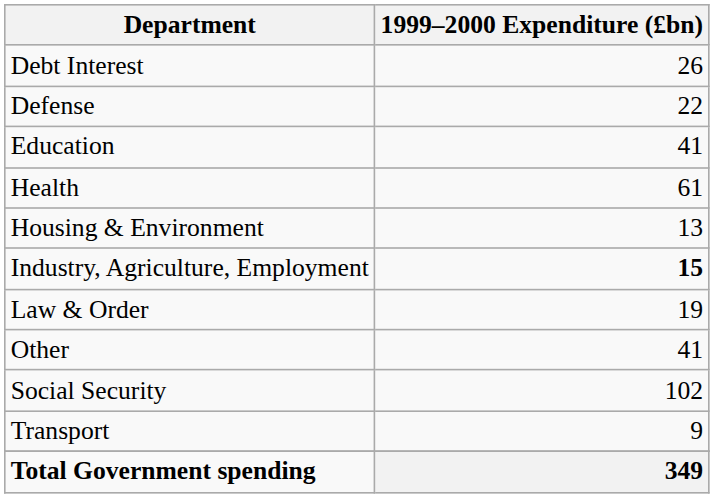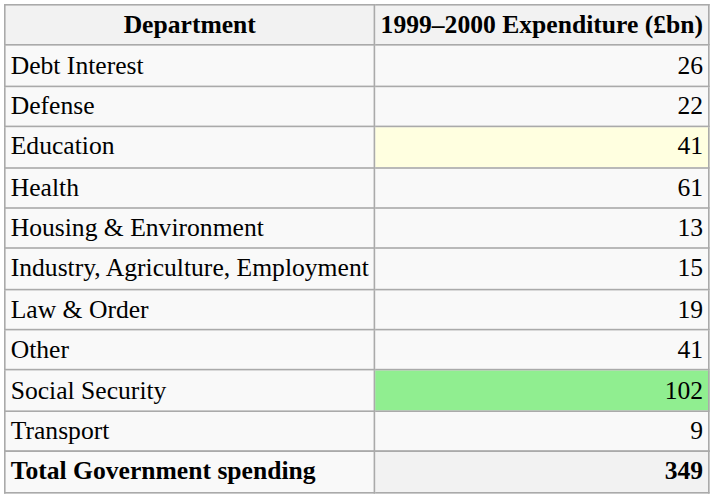(690, 146) no background -> (690, 146) lightyellow background
(690, 268) bold -> (690, 268) normal
(684, 390) no background -> (684, 390) lightgreen background
